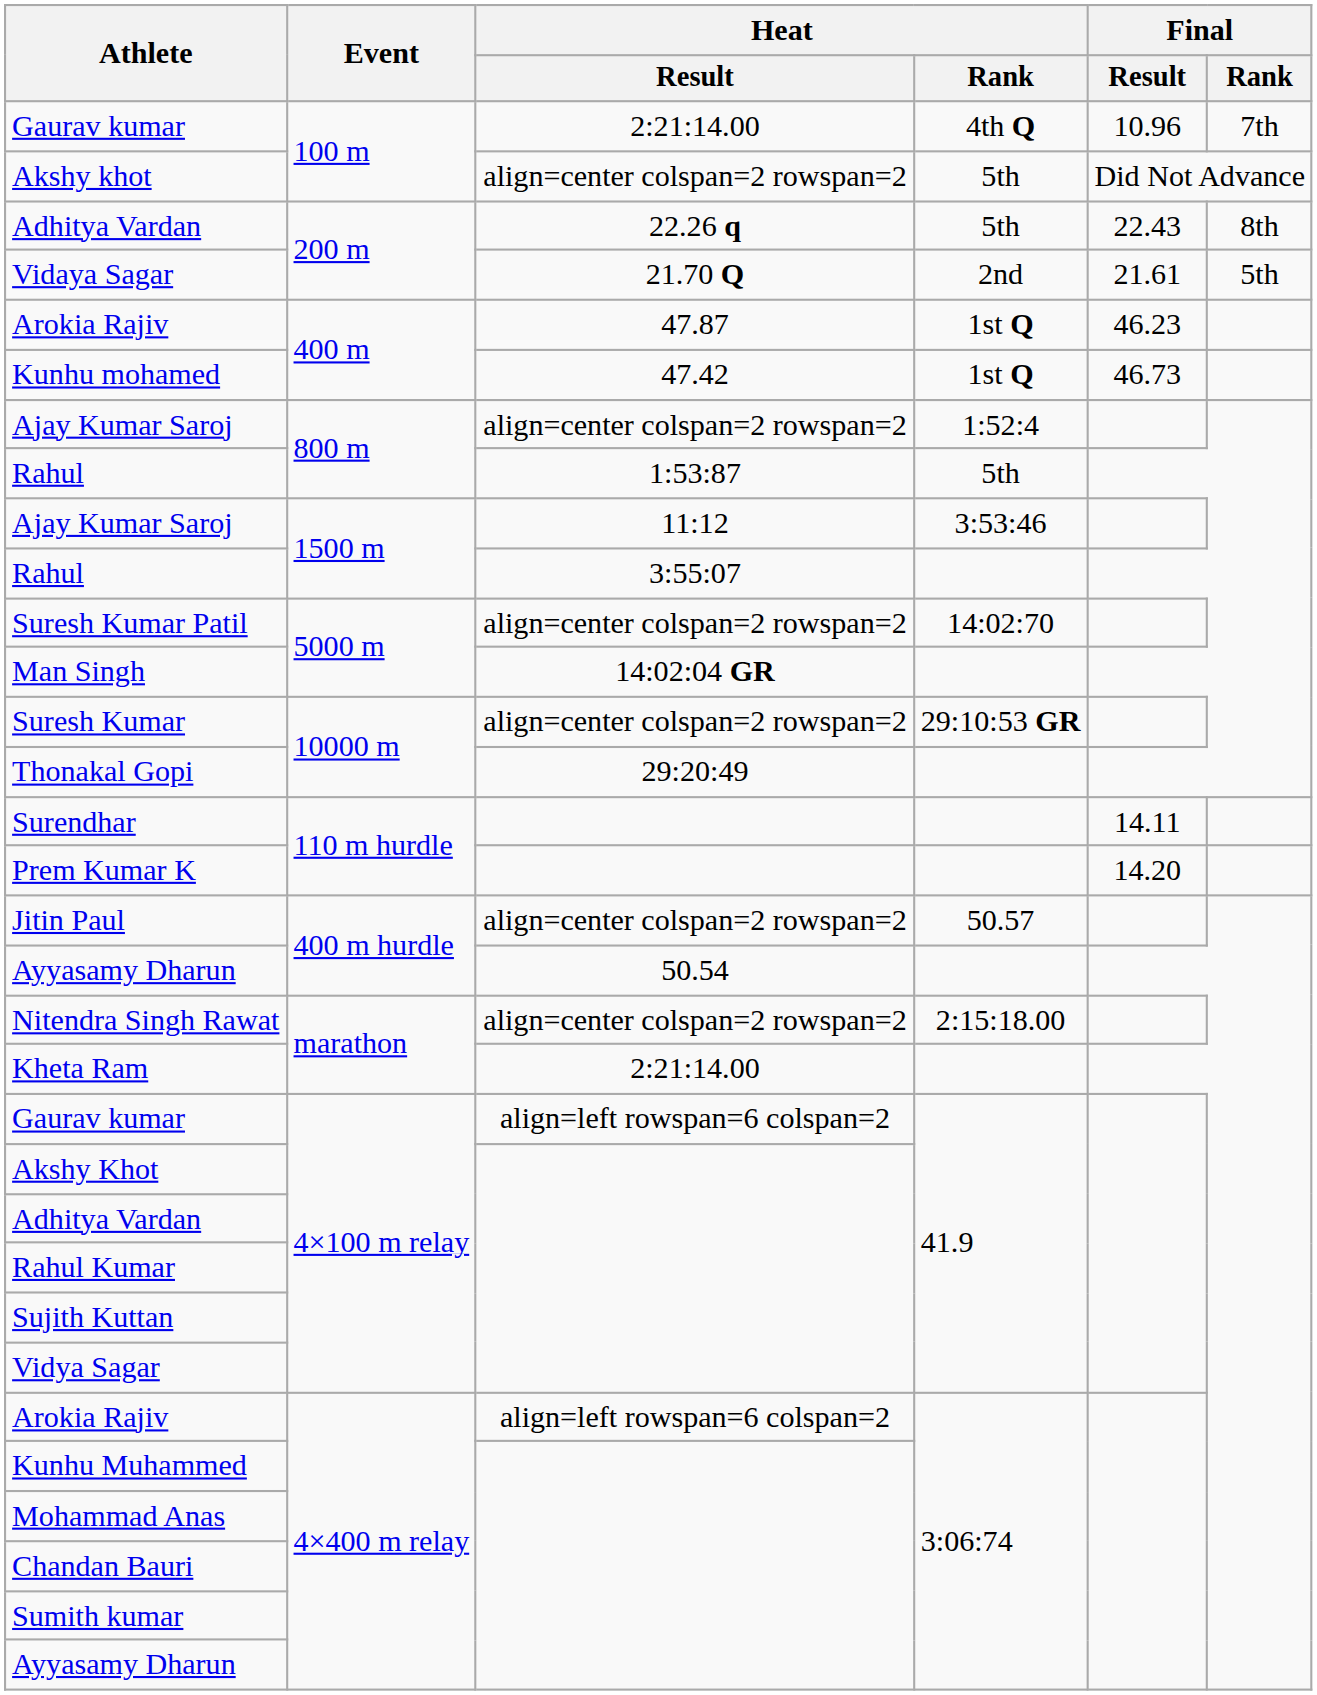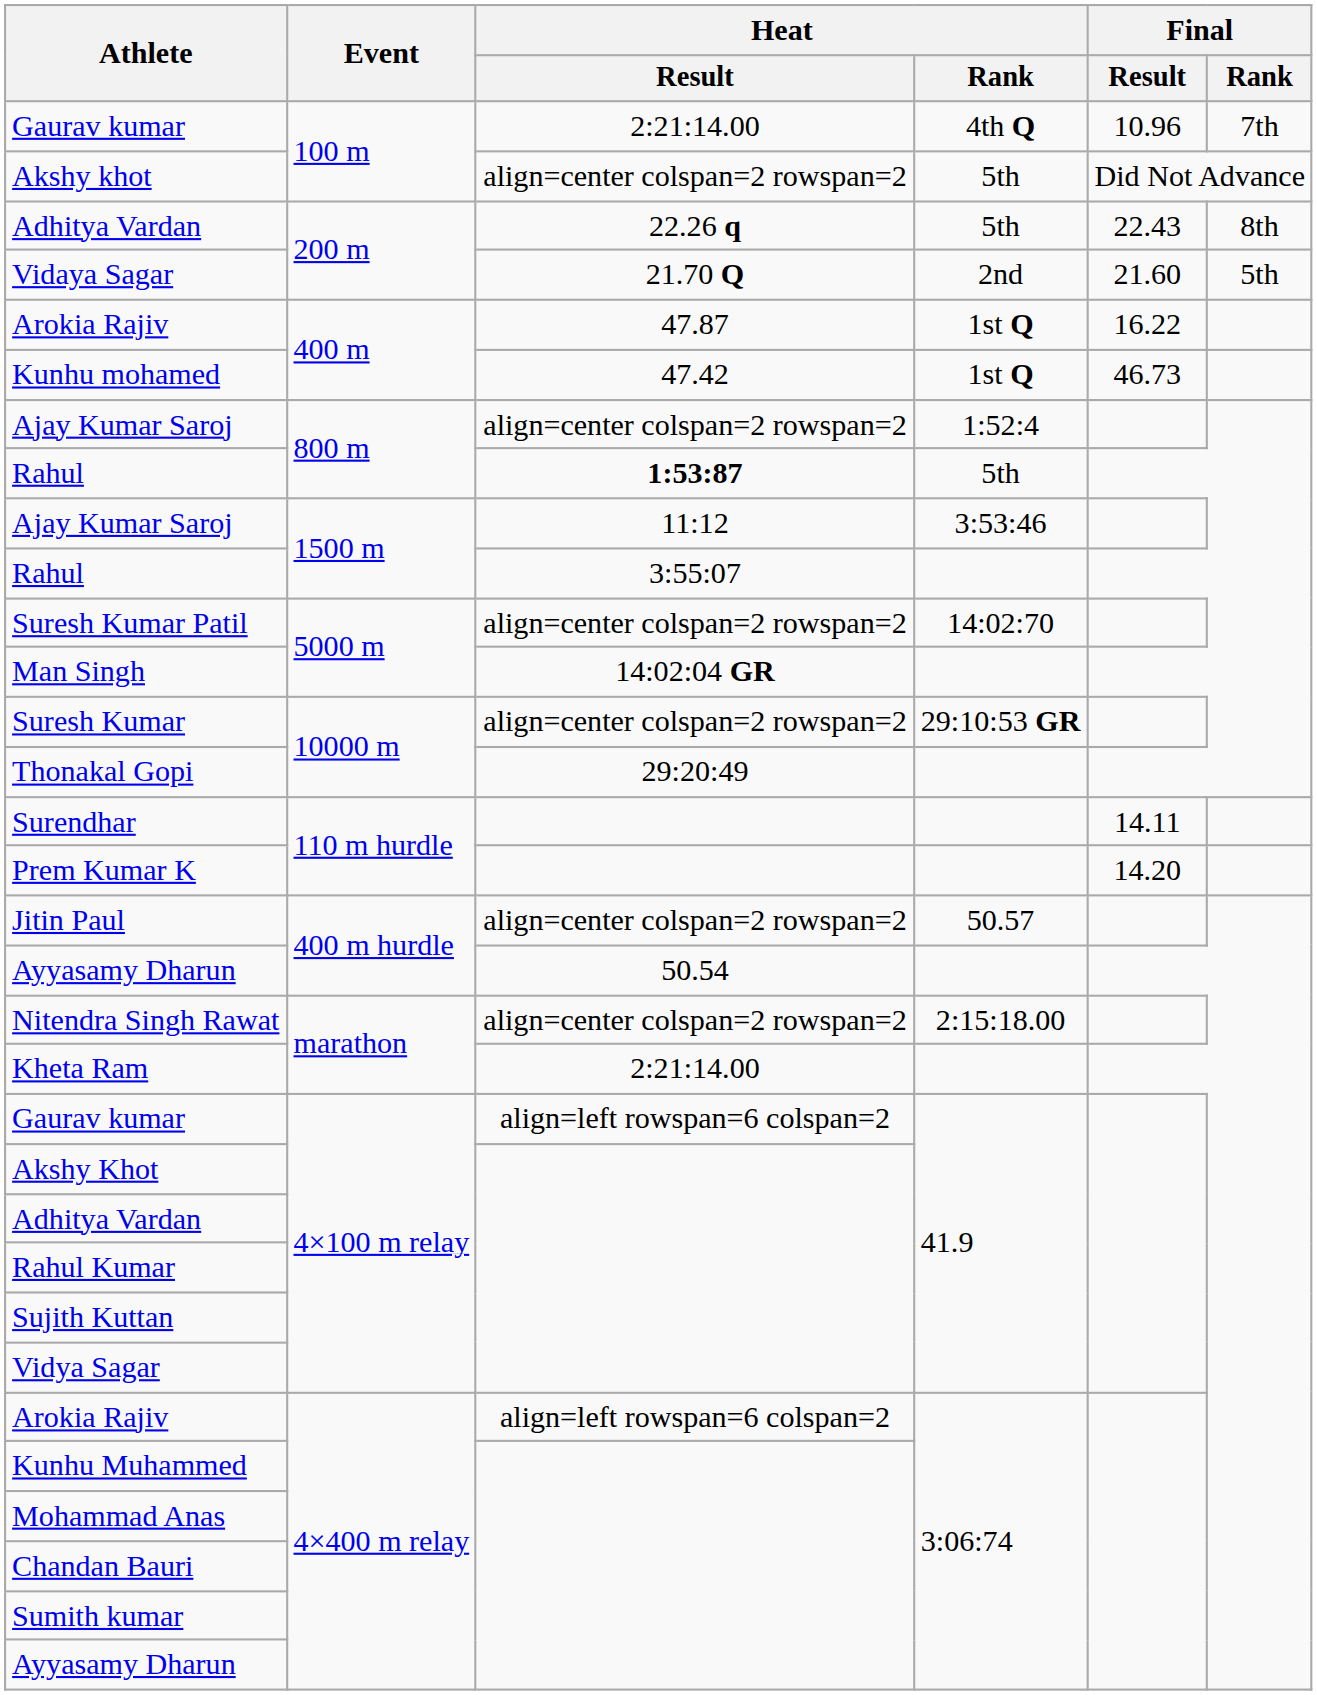(1147, 275) 21.61 -> (1147, 275) 21.60
(1147, 324) 46.23 -> (1147, 324) 16.22
(695, 473) normal -> (695, 473) bold
